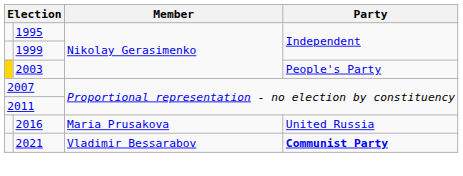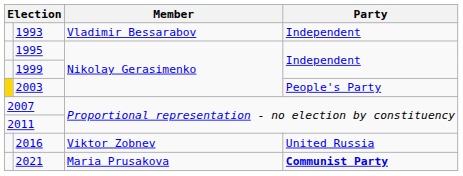+ row: (29, 32)
(118, 124) Maria Prusakova -> (111, 143) Viktor Zobnev
(132, 143) Vladimir Bessarabov -> (118, 161) Maria Prusakova
